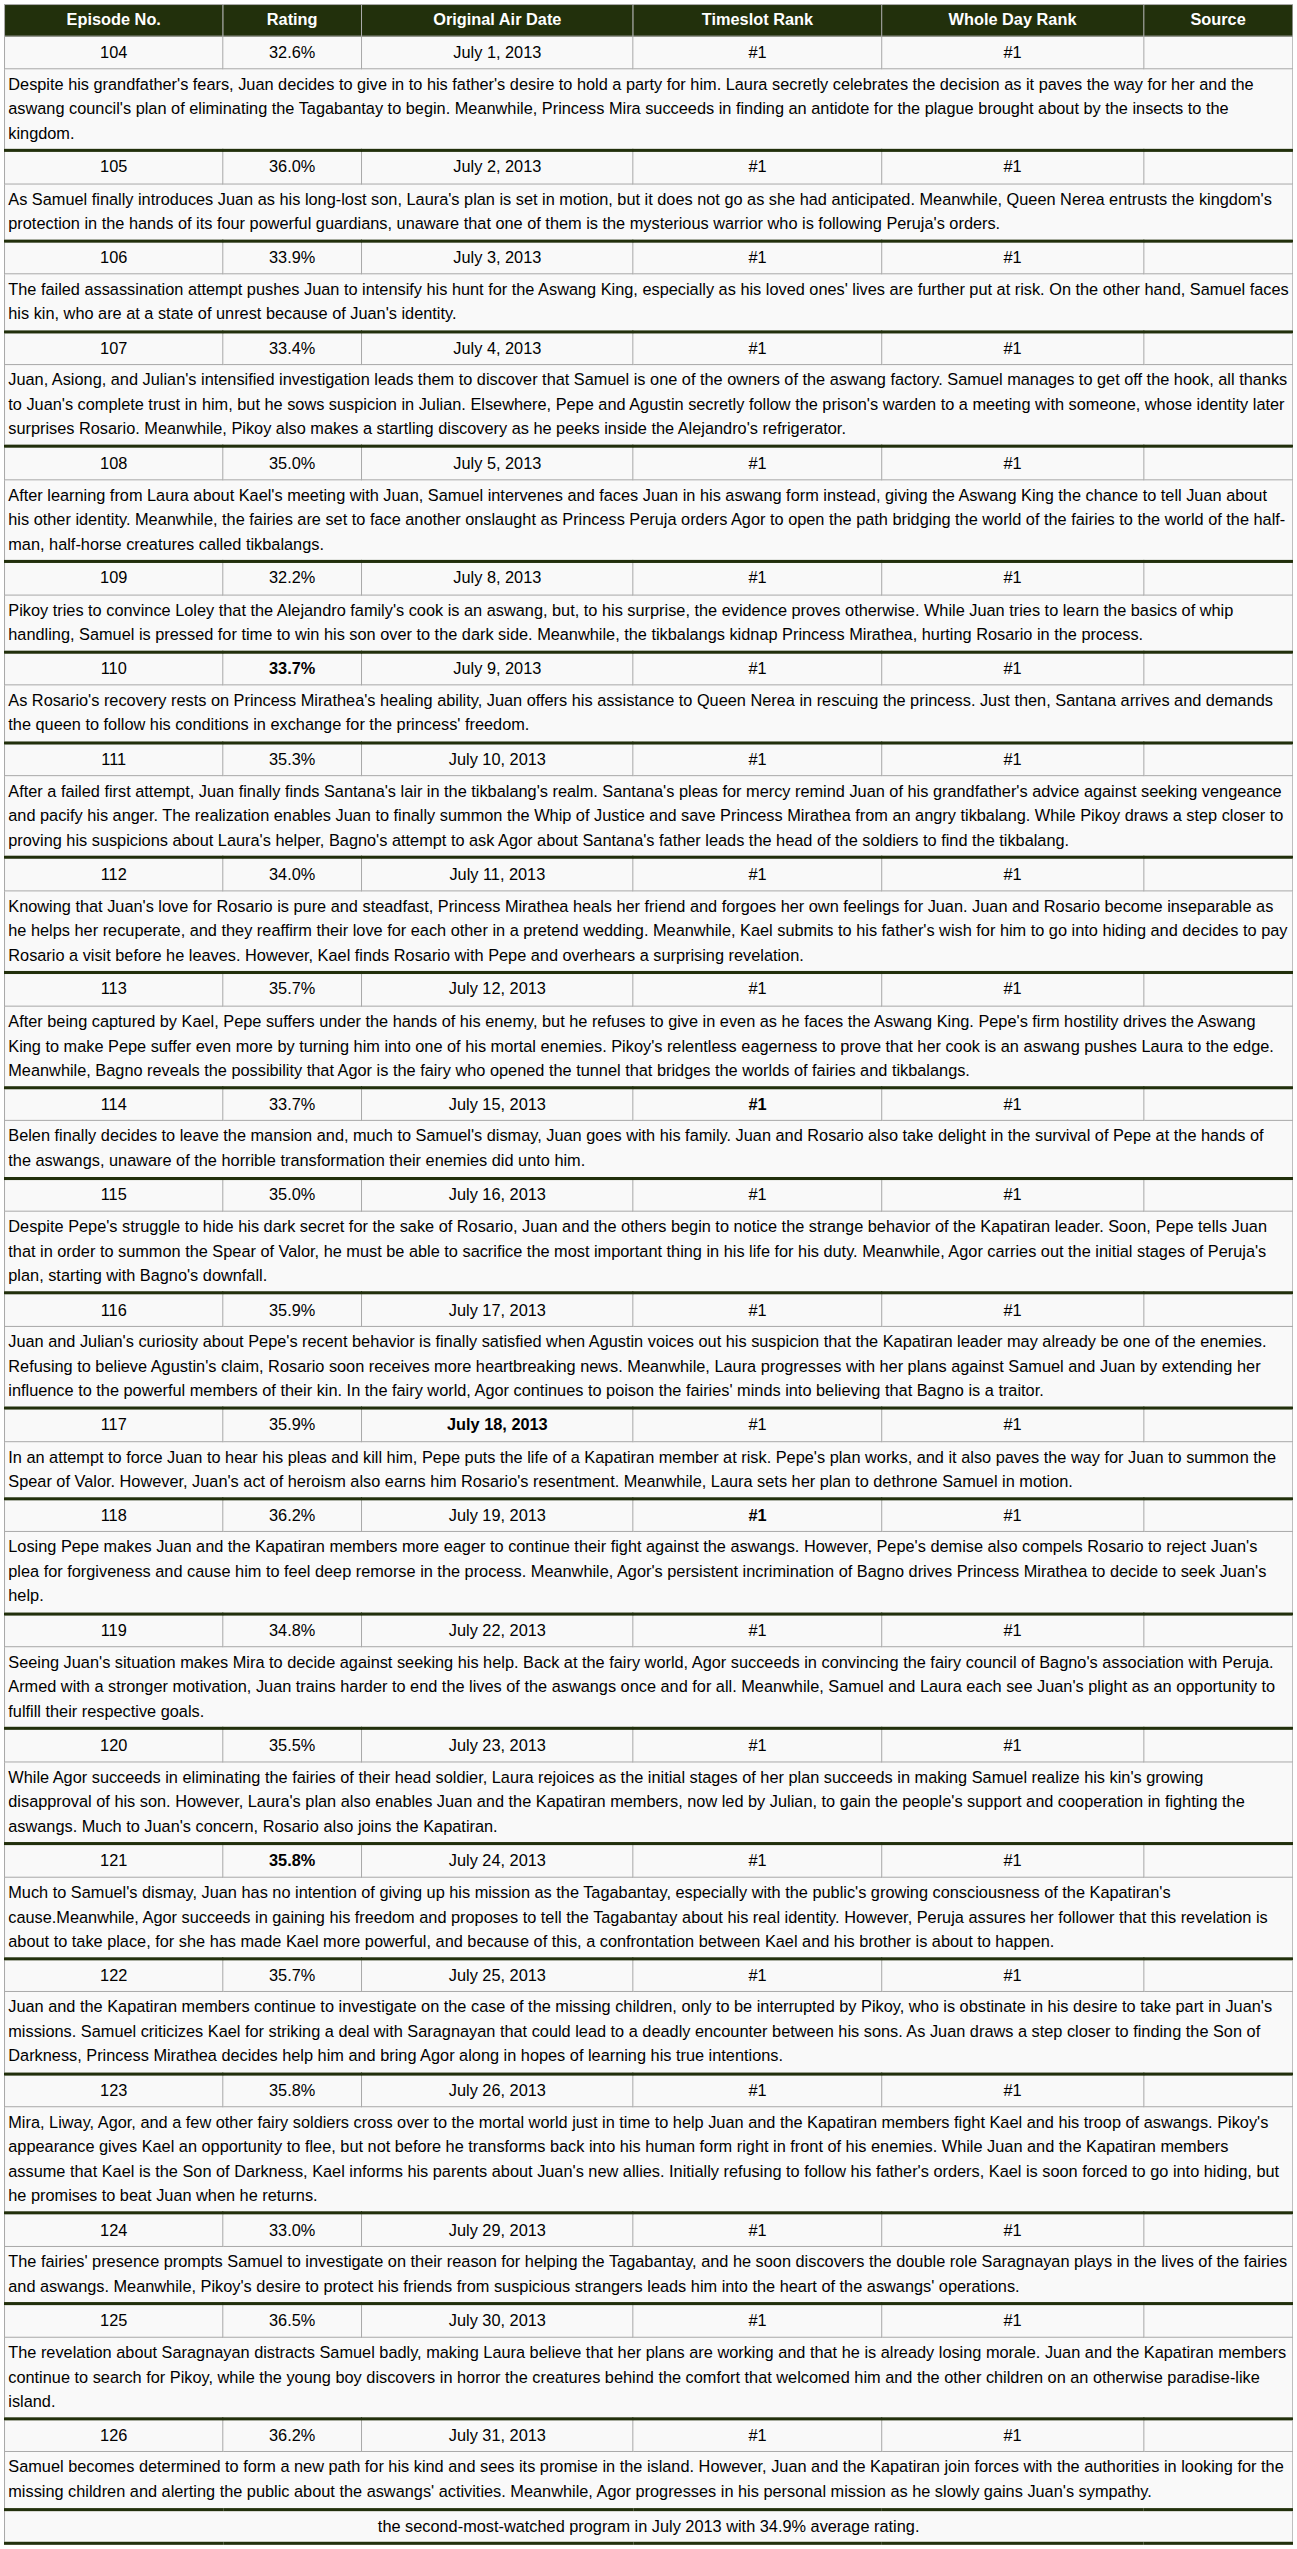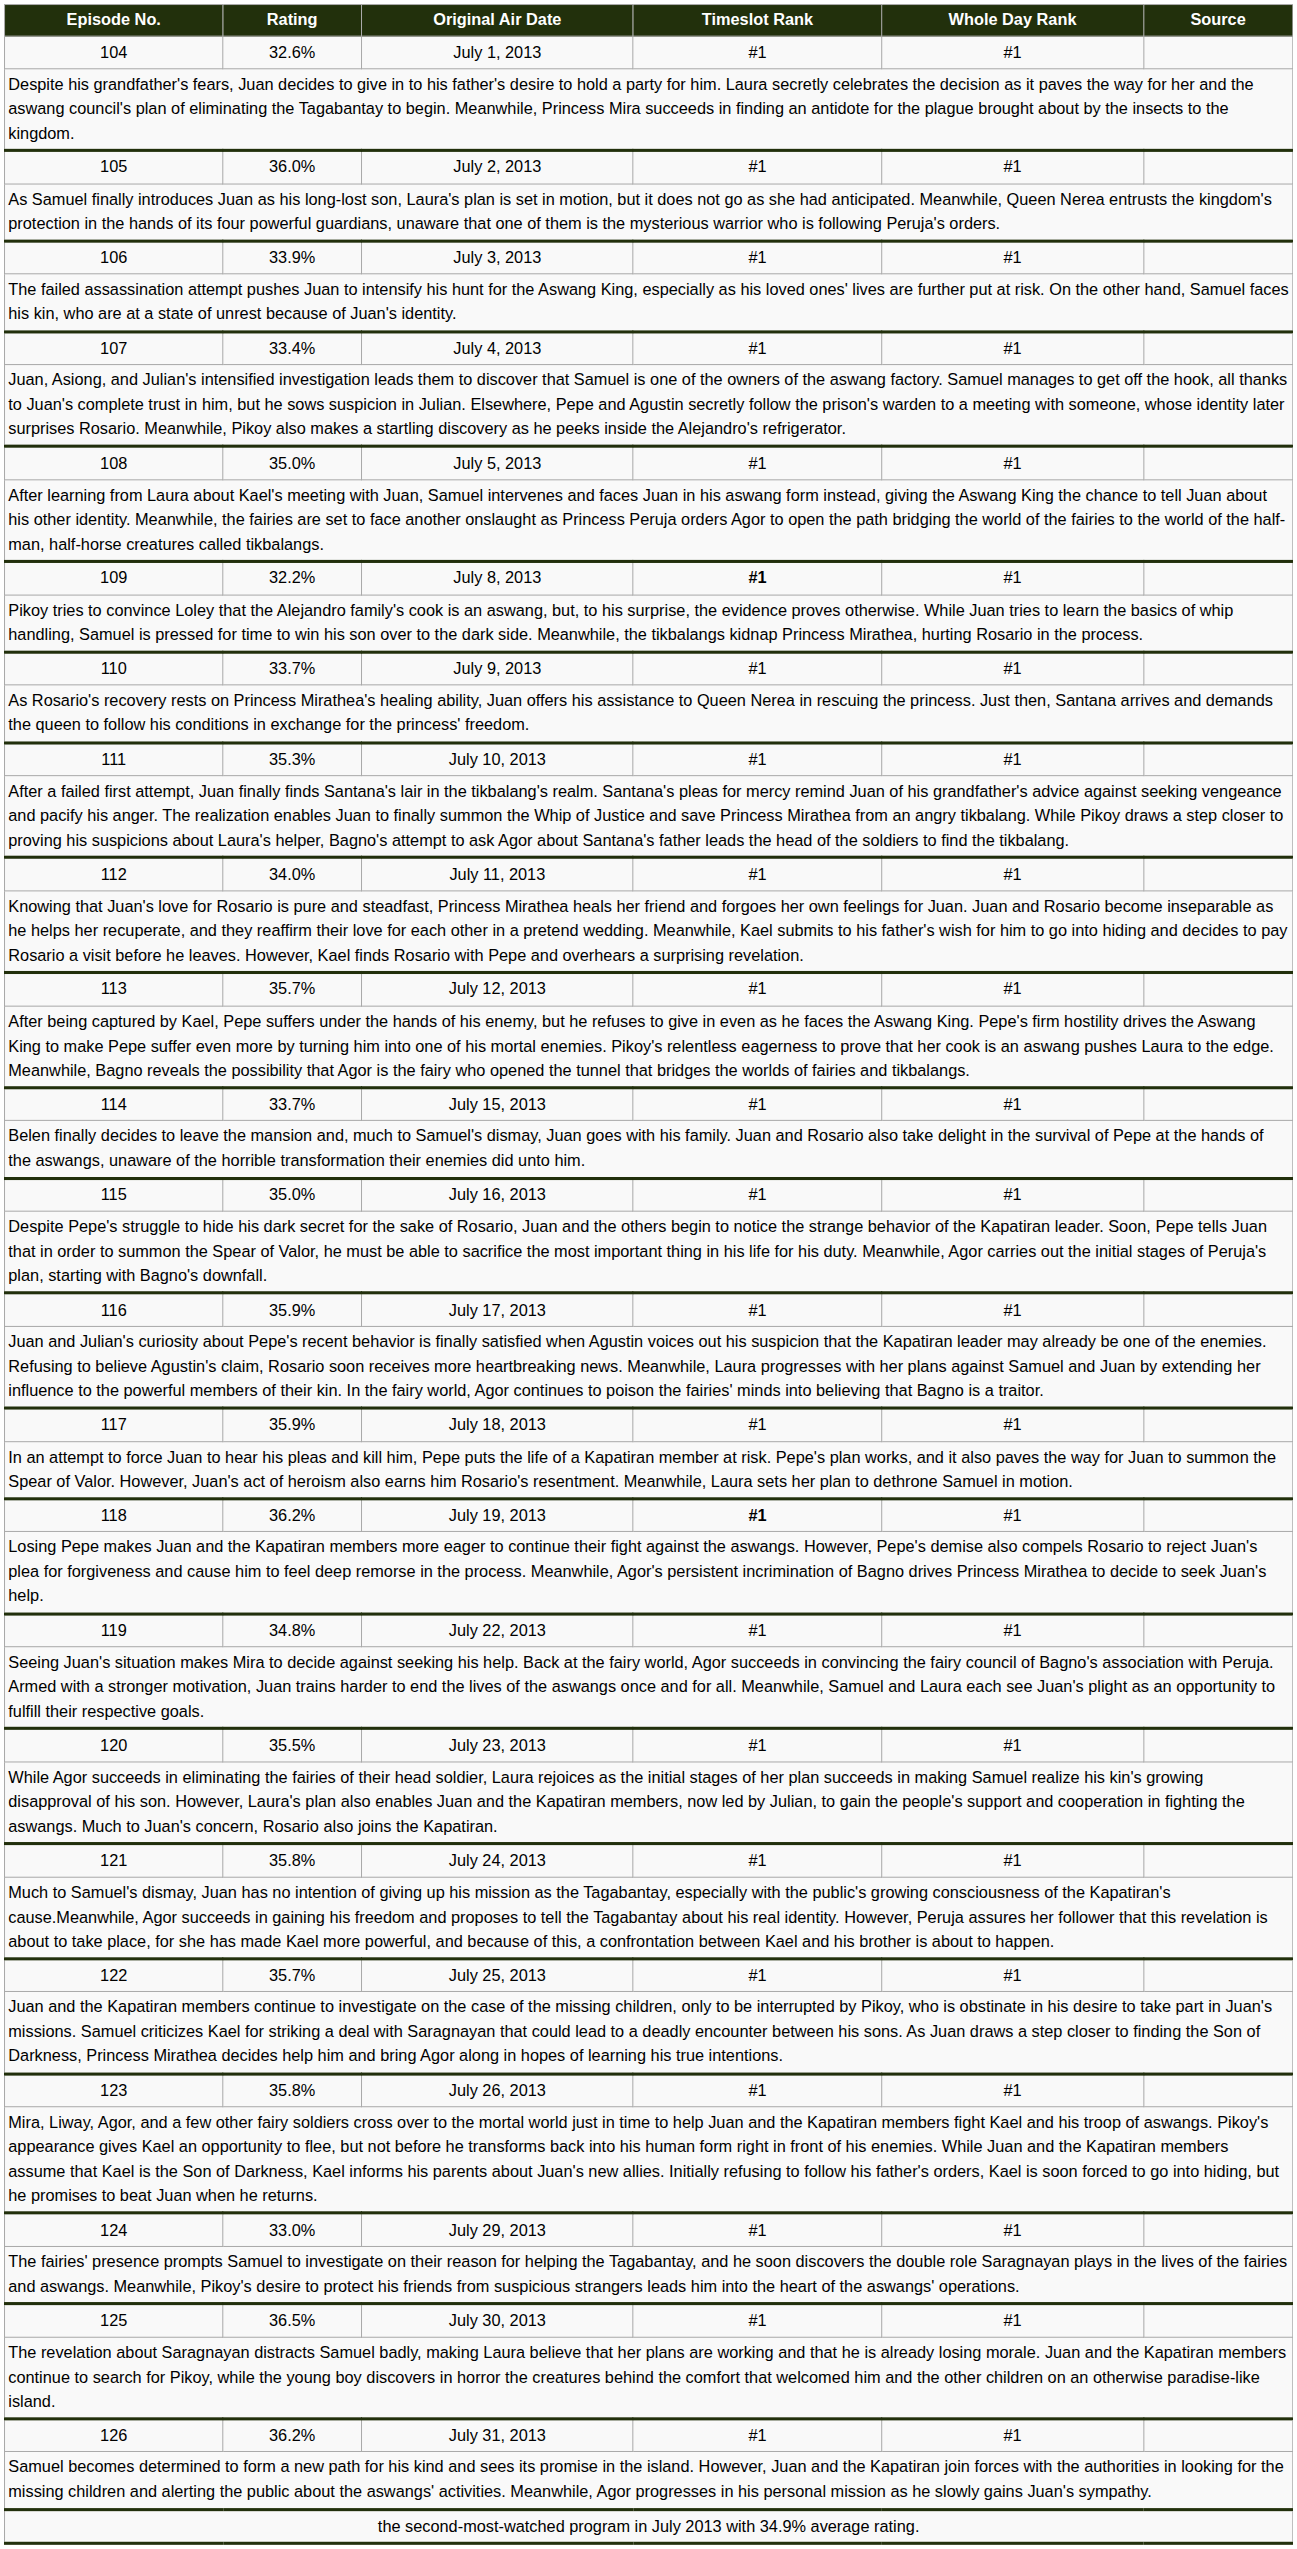(757, 578) normal -> (757, 578) bold
(292, 669) bold -> (292, 669) normal
(757, 1104) bold -> (757, 1104) normal
(497, 1425) bold -> (497, 1425) normal
(292, 1860) bold -> (292, 1860) normal
